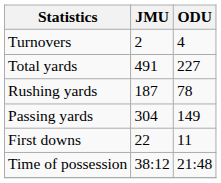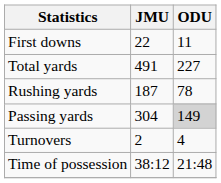rows swapped: (44, 140) <-> (40, 41)
(189, 115) no background -> (189, 115) lightgrey background
